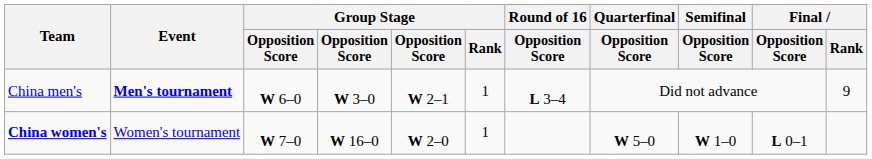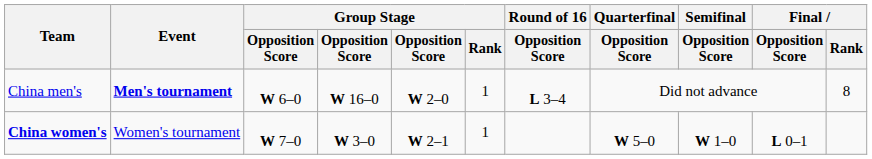(354, 99) W 3–0 -> (354, 99) W 16–0
(428, 99) W 2–1 -> (428, 99) W 2–0
(846, 90) 9 -> (846, 90) 8
(354, 142) W 16–0 -> (354, 142) W 3–0
(428, 142) W 2–0 -> (428, 142) W 2–1
